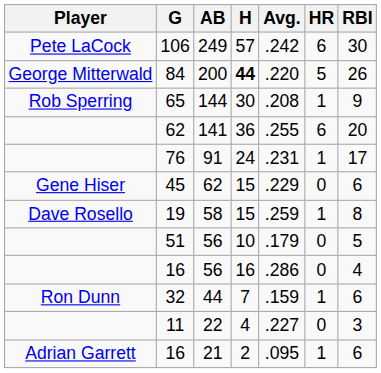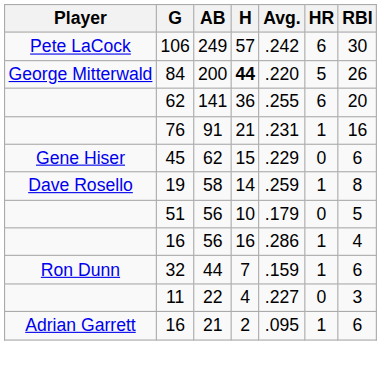- row: (175, 102)
(245, 158) 24 -> (245, 130) 21
(357, 158) 17 -> (357, 130) 16
(245, 213) 15 -> (245, 185) 14
(321, 269) 0 -> (321, 241) 1
